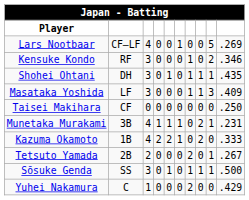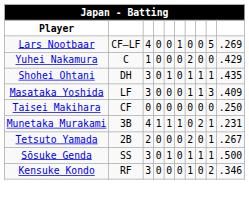rows swapped: (57, 60) <-> (57, 187)
- row: (57, 139)
